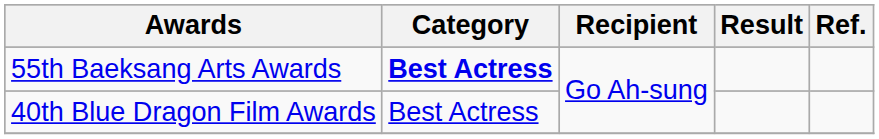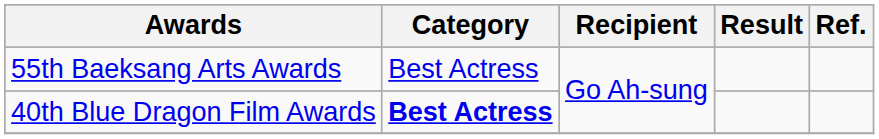(470, 68) bold -> (463, 68) normal
(463, 111) normal -> (470, 111) bold
